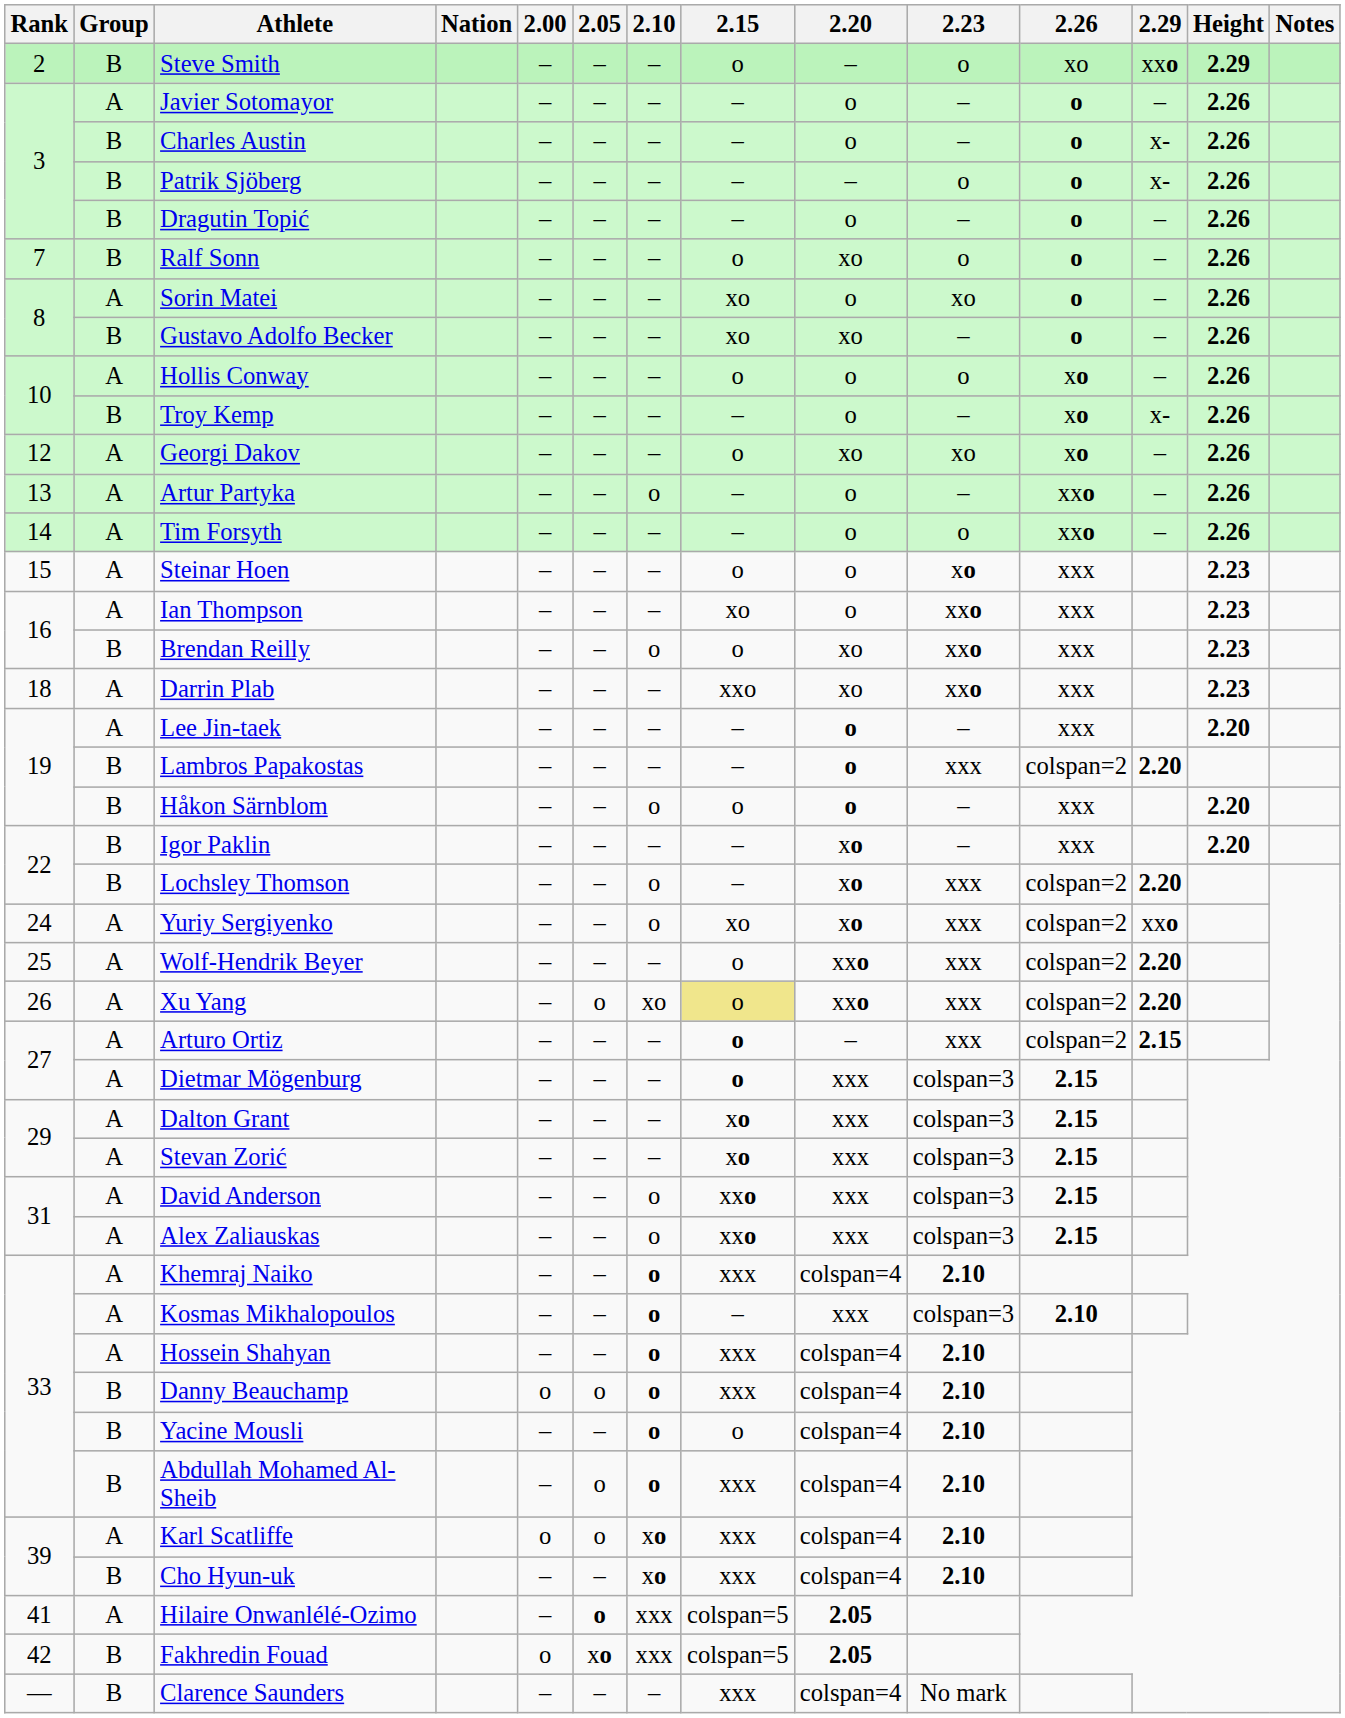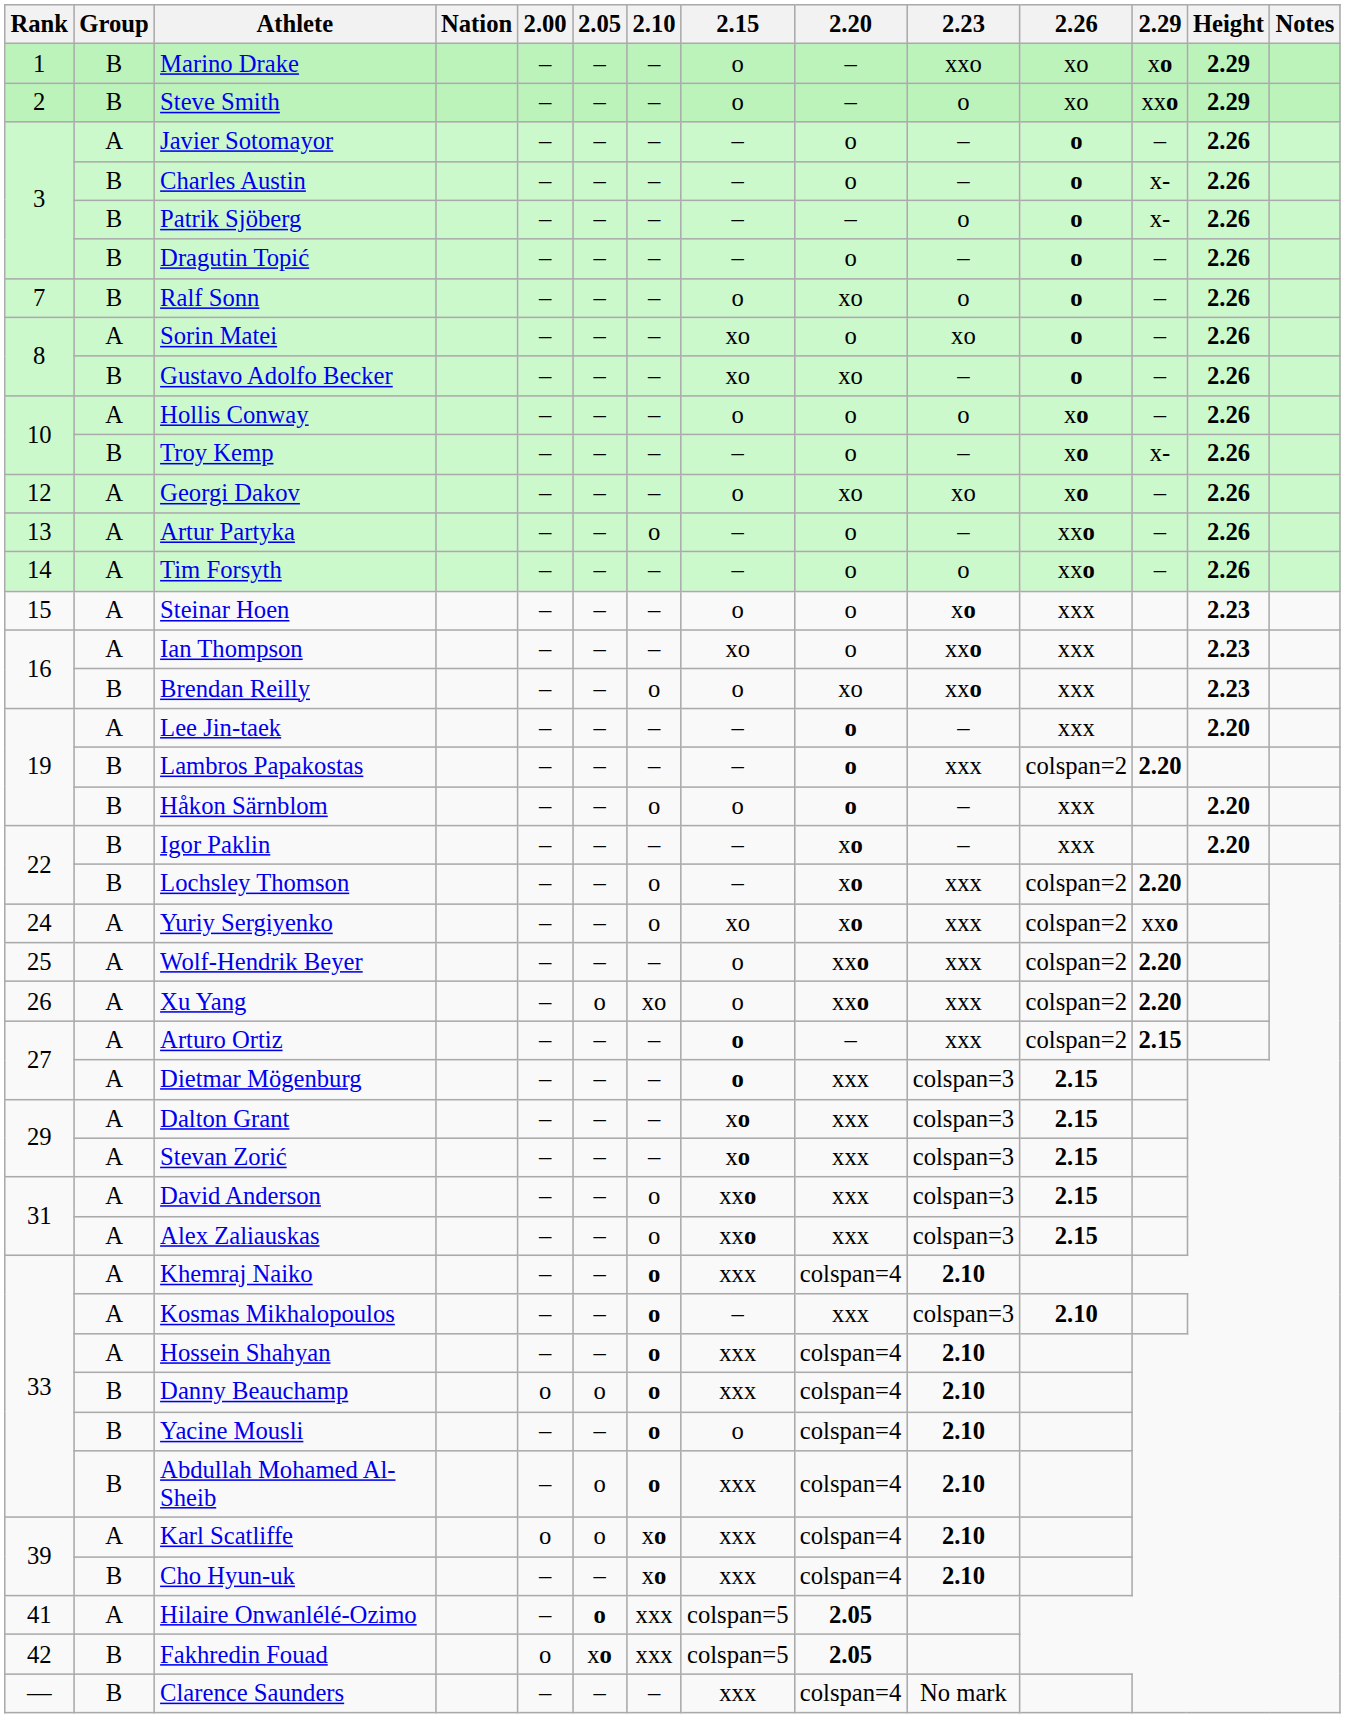+ row: (230, 63)
- row: (217, 688)
(738, 1000) khaki background -> (738, 1000) no background
